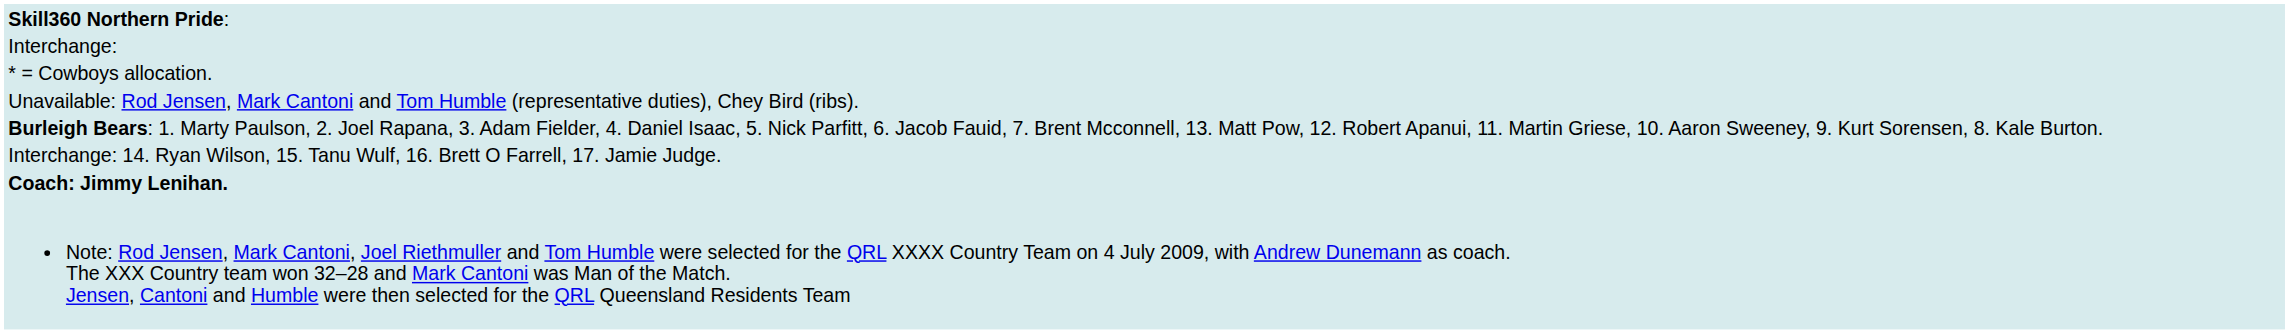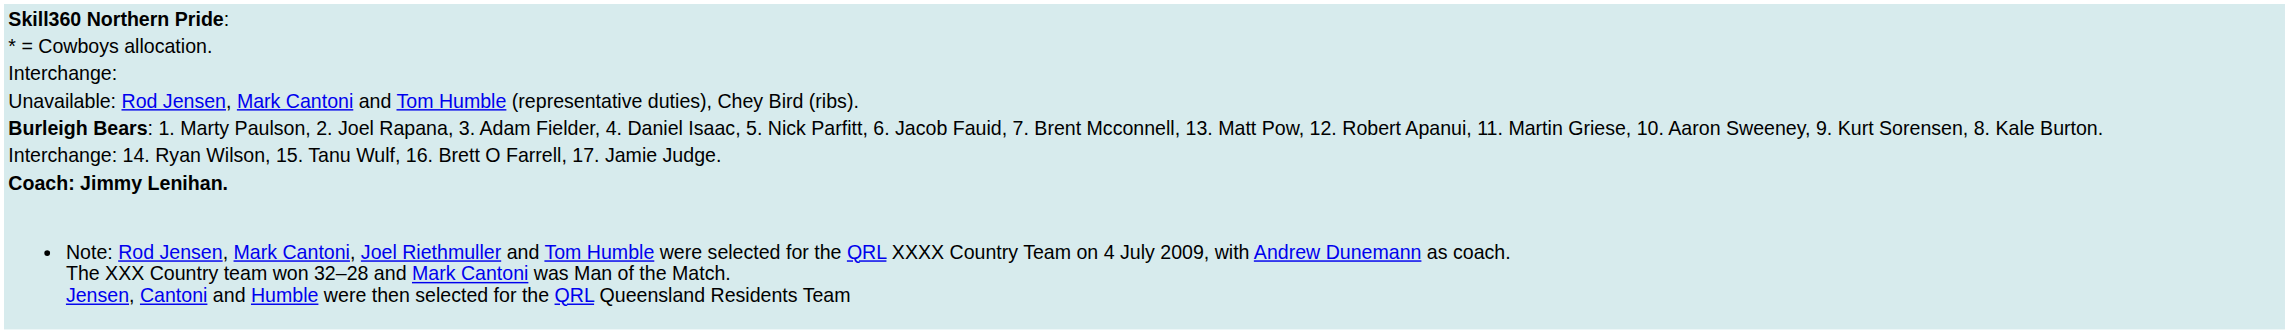(63, 46) Interchange: -> (110, 46) * = Cowboys allocation.
(110, 74) * = Cowboys allocation. -> (63, 74) Interchange:
